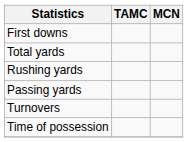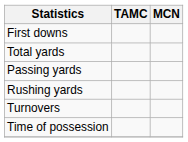rows swapped: (45, 71) <-> (44, 89)
